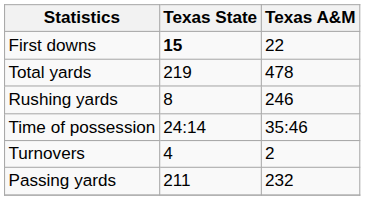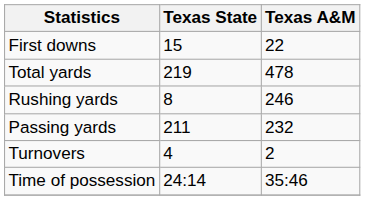(173, 45) bold -> (173, 45) normal
rows swapped: (62, 181) <-> (82, 126)
